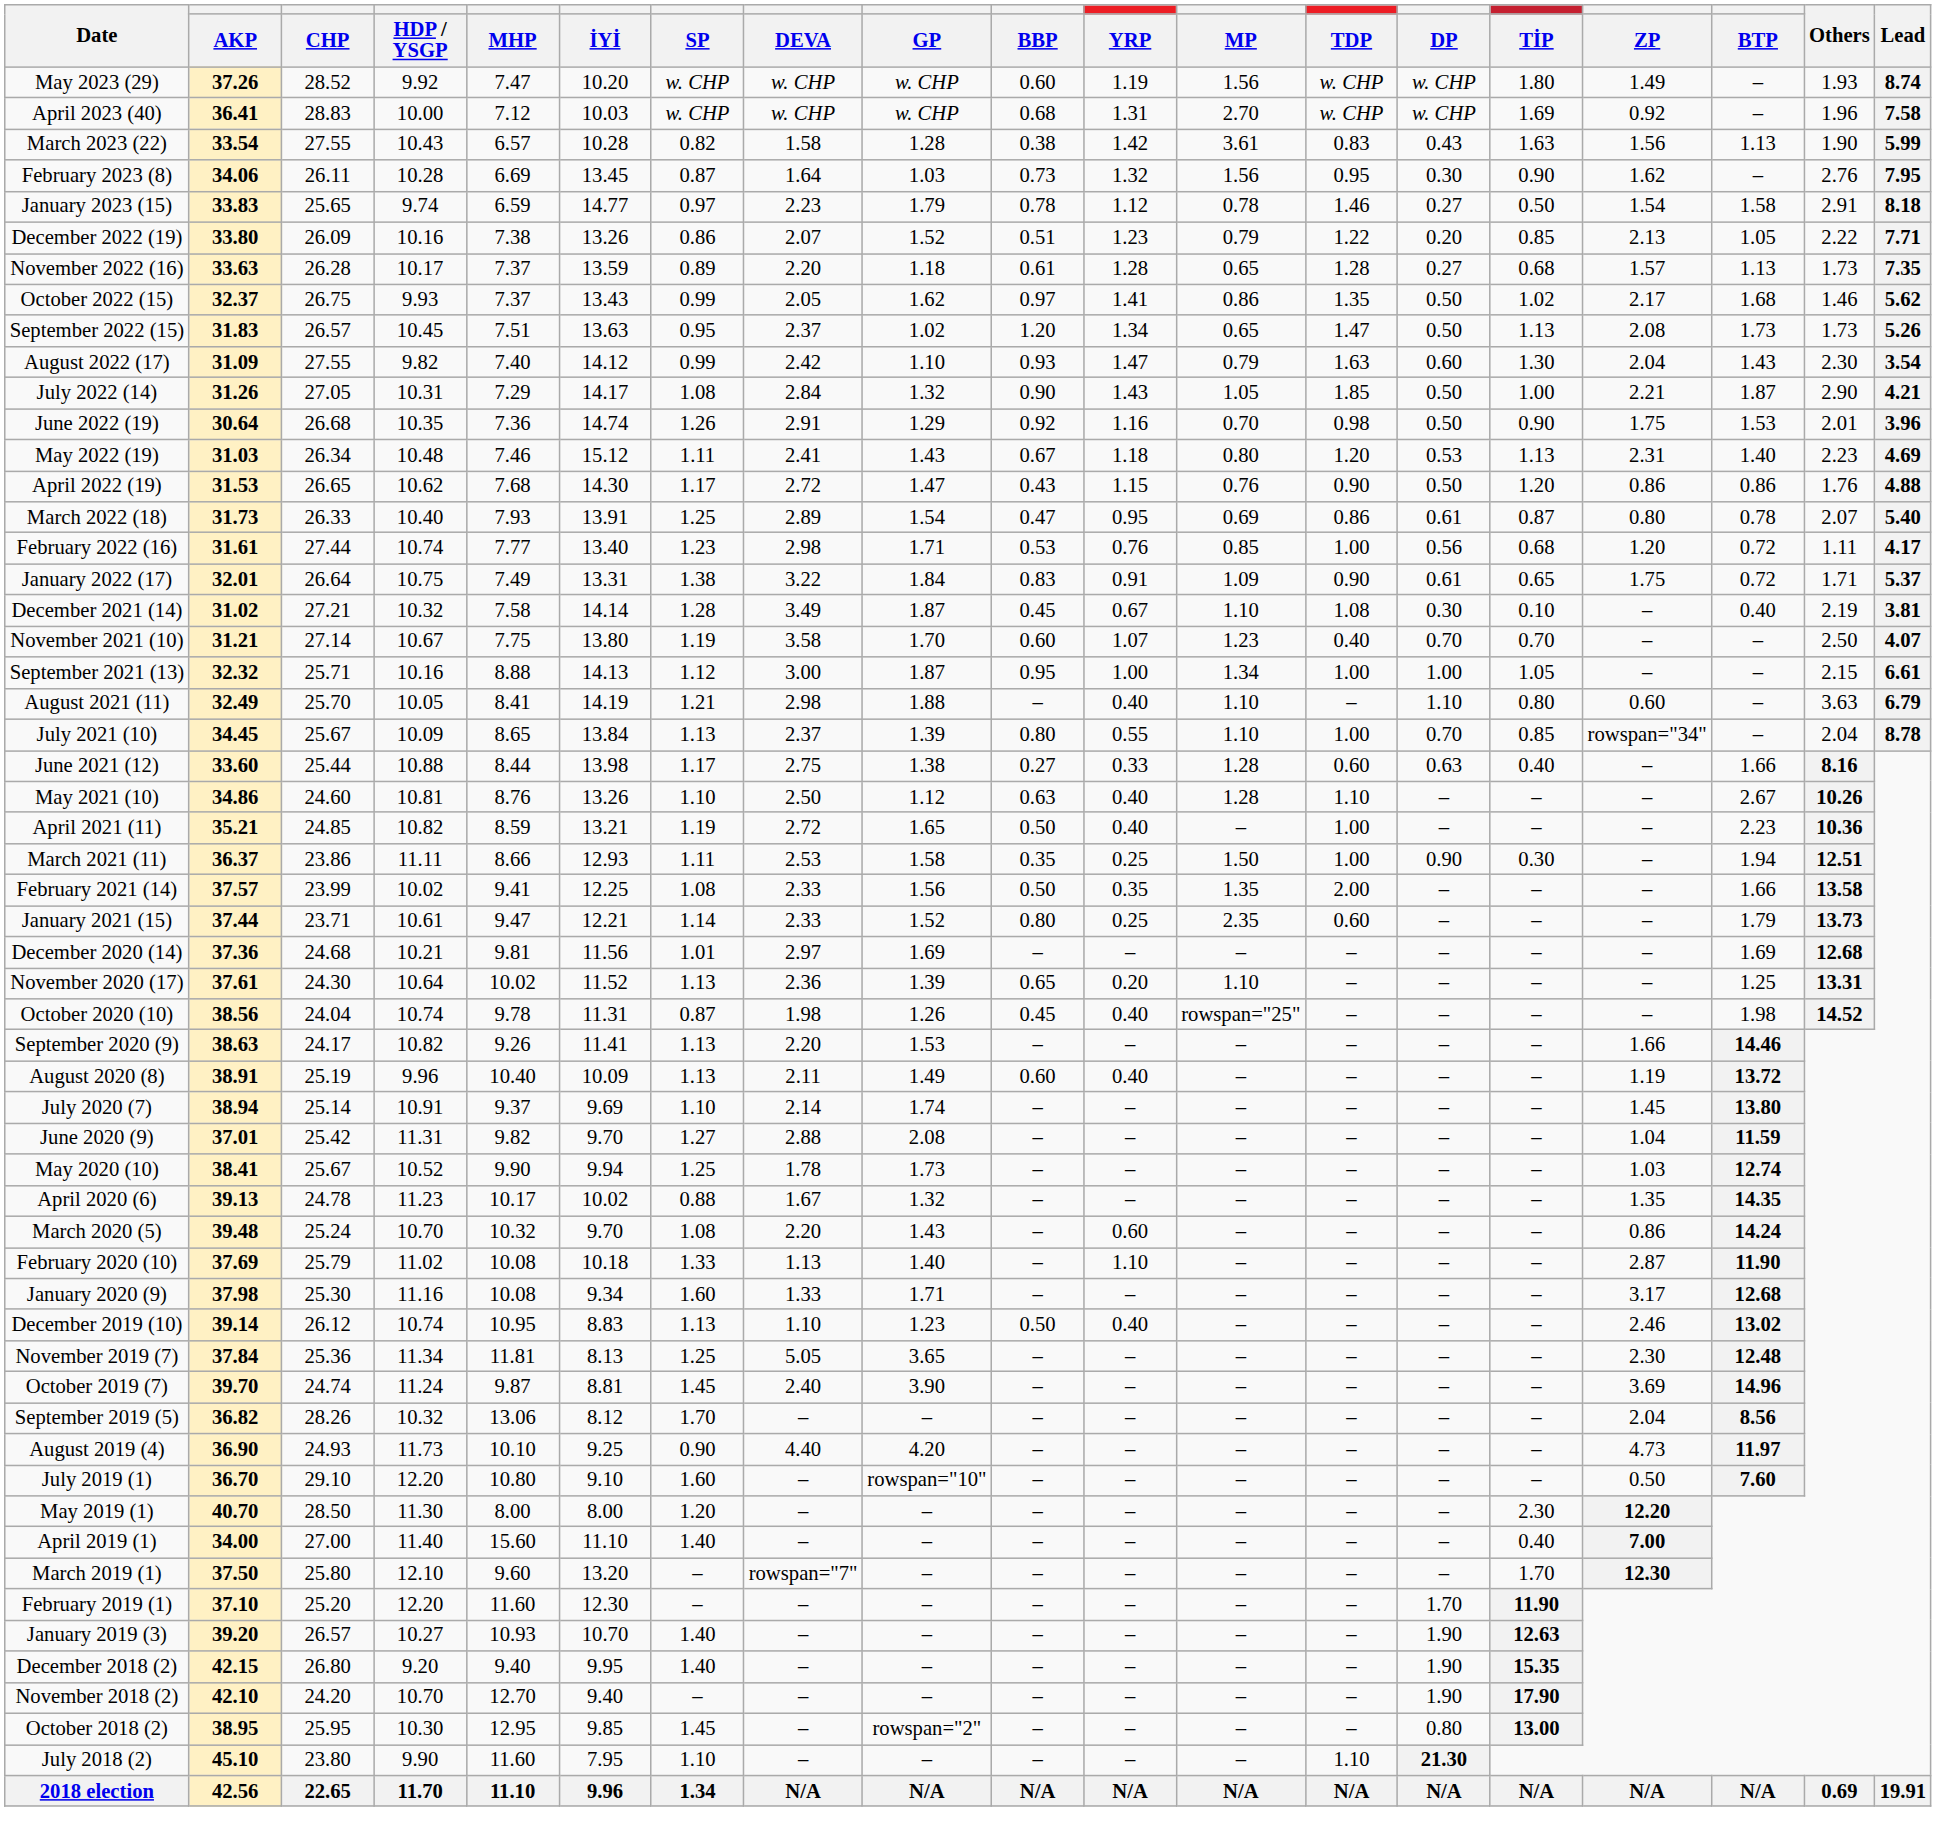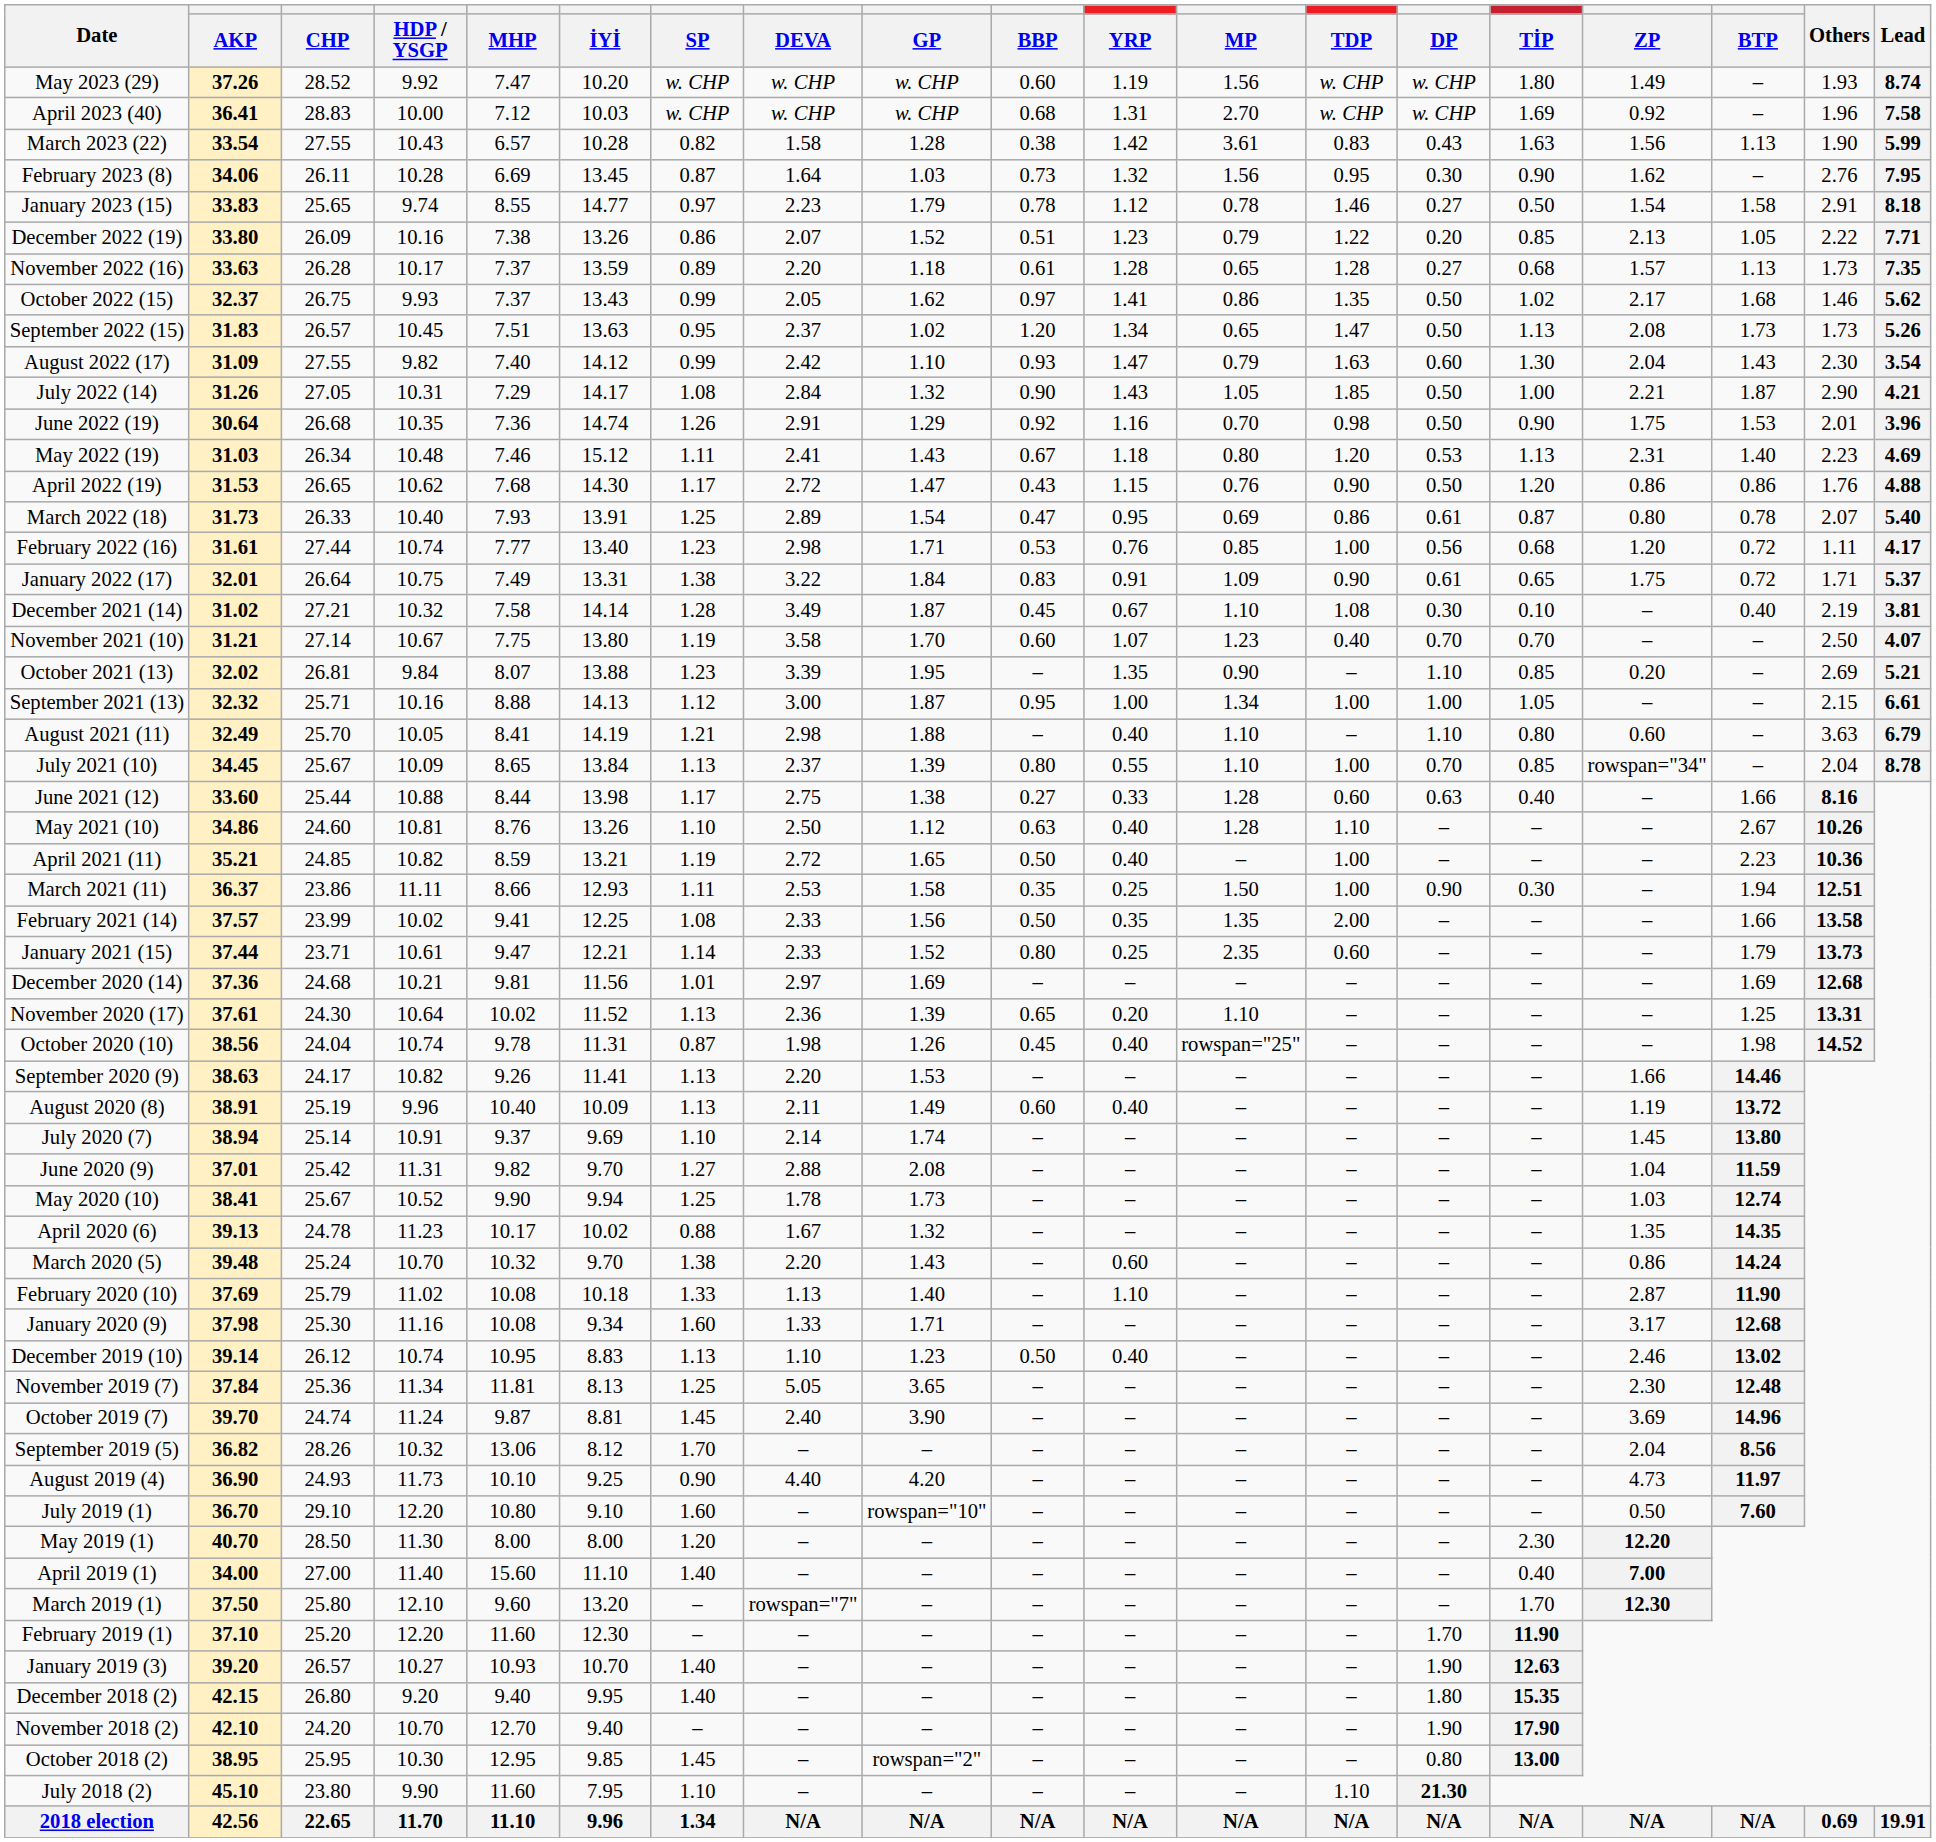(513, 206) 6.59 -> (513, 206) 8.55
+ row: (97, 671)
(698, 1231) 1.08 -> (698, 1262) 1.38
(1444, 1666) 1.90 -> (1444, 1697) 1.80
